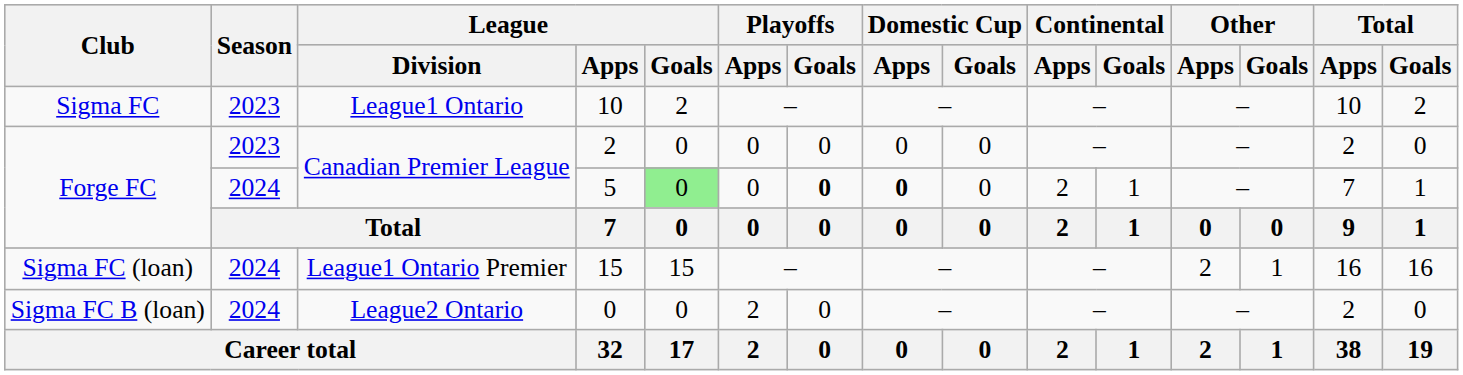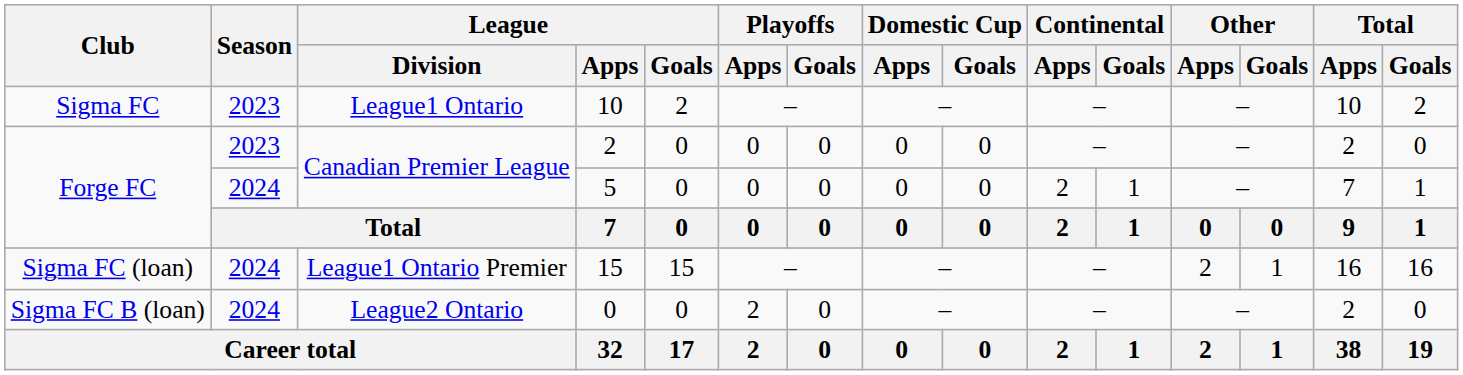(682, 187) lightgreen background -> (682, 187) no background
(825, 187) bold -> (825, 187) normal
(902, 187) bold -> (902, 187) normal
